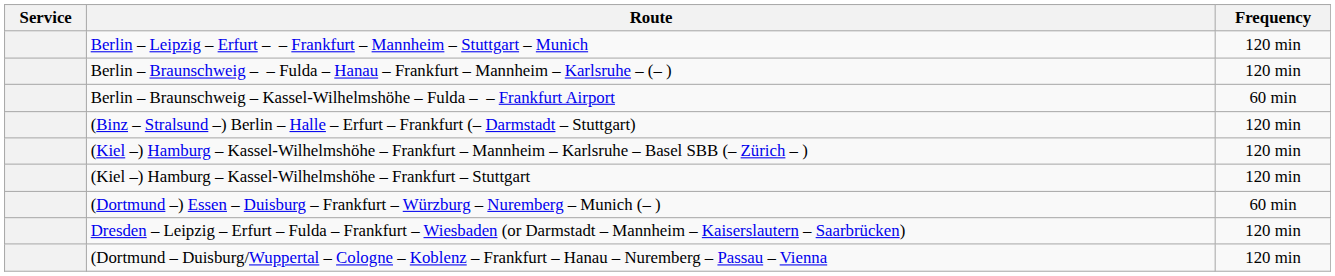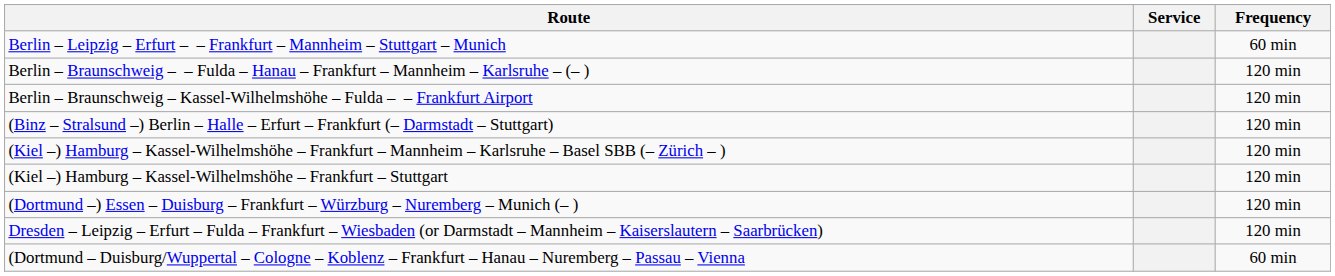columns swapped: (46, 17) <-> (651, 17)
(1273, 44) 120 min -> (1273, 44) 60 min
(1273, 97) 60 min -> (1273, 97) 120 min
(1273, 204) 60 min -> (1273, 204) 120 min
(1273, 257) 120 min -> (1273, 257) 60 min
